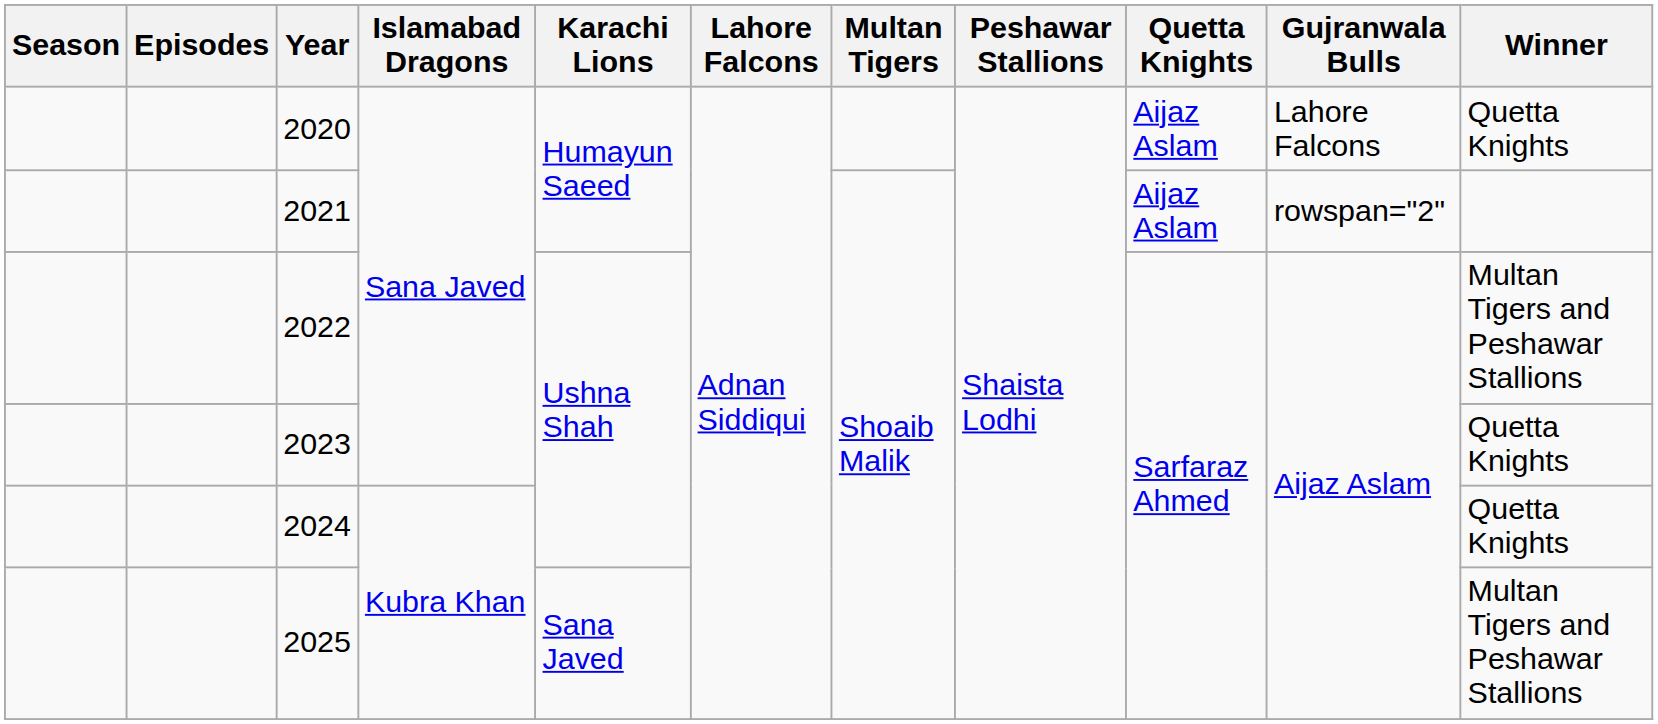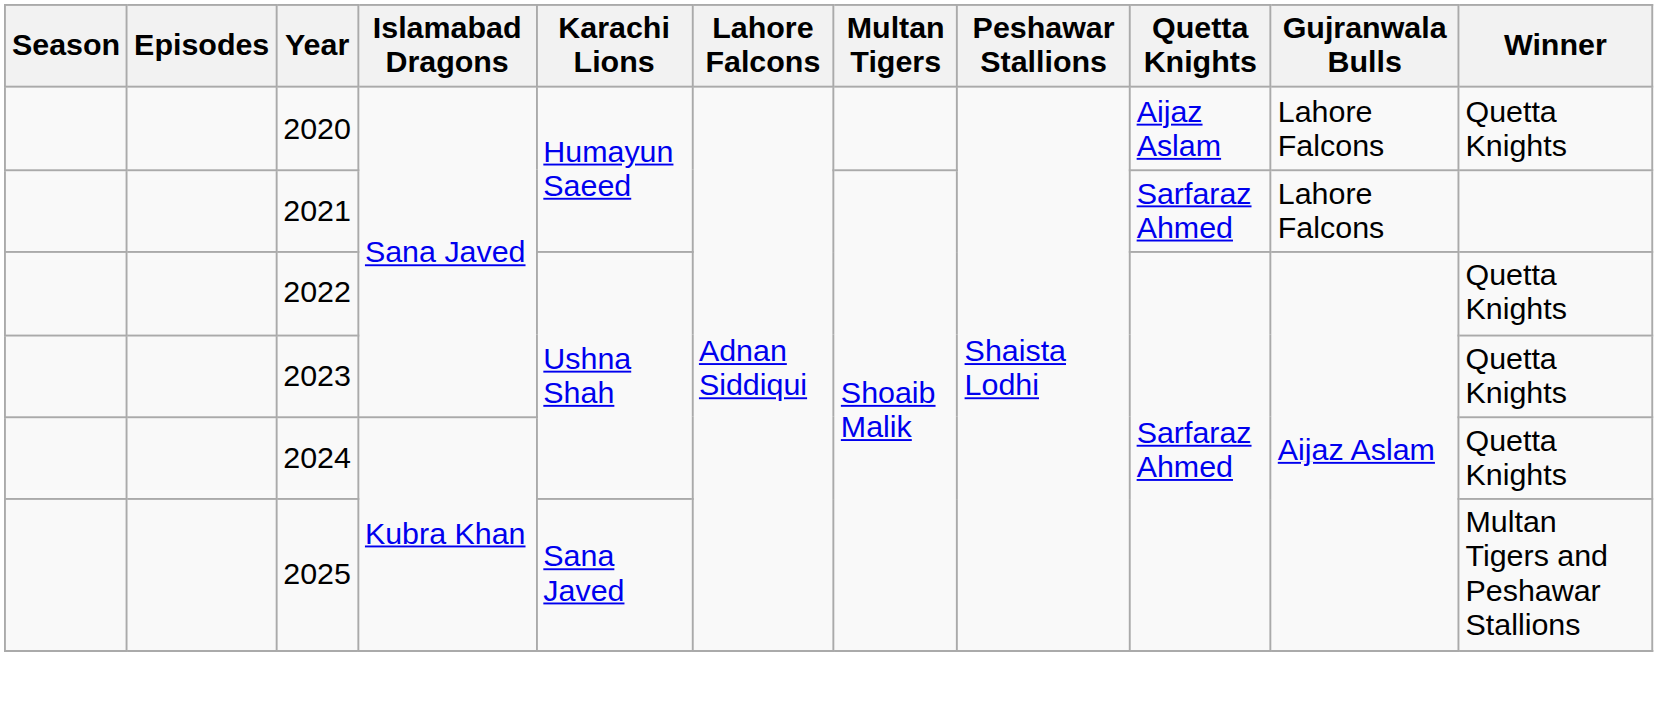(1176, 210) Aijaz Aslam -> (1194, 210) Sarfaraz Ahmed
(1359, 210) rowspan="2" -> (1331, 210) Lahore Falcons
(1539, 327) Multan Tigers and Peshawar Stallions -> (1516, 292) Quetta Knights
